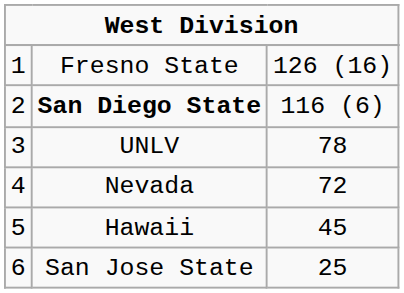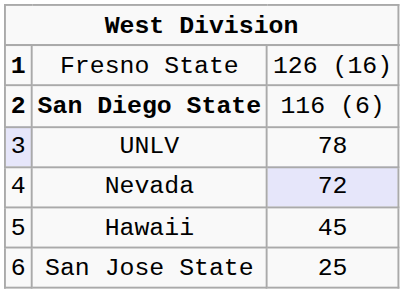(18, 66) normal -> (18, 66) bold
(18, 106) normal -> (18, 106) bold
(18, 147) no background -> (18, 147) lavender background
(333, 187) no background -> (333, 187) lavender background
